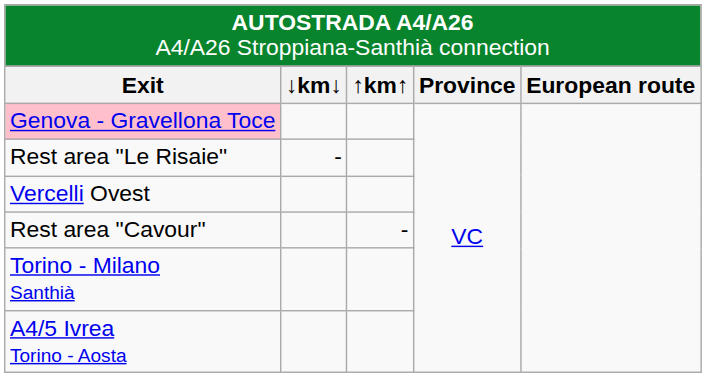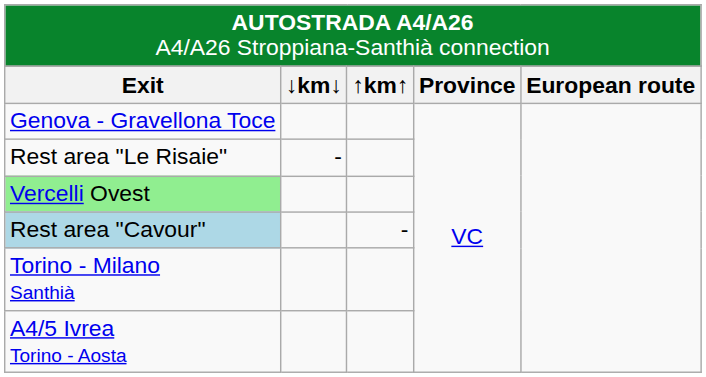(143, 120) pink background -> (143, 120) no background
(80, 193) no background -> (80, 193) lightgreen background
(108, 229) no background -> (108, 229) lightblue background
